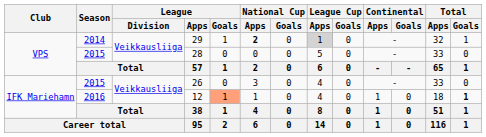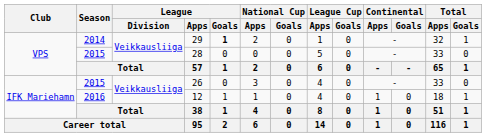(225, 40) normal -> (225, 40) bold
(255, 40) bold -> (255, 40) normal
(320, 40) lightgrey background -> (320, 40) no background
(225, 97) lightsalmon background -> (225, 97) no background
(466, 97) bold -> (466, 97) normal
